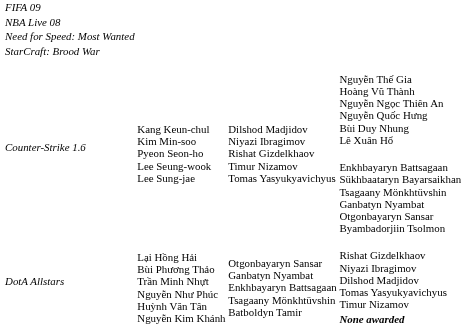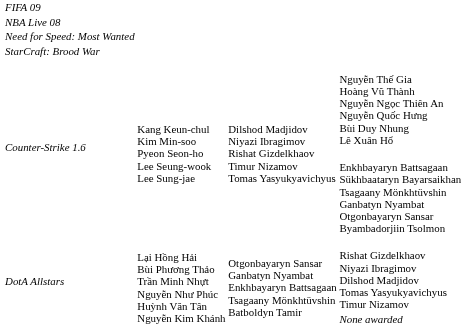(372, 320) bold -> (371, 320) normal
